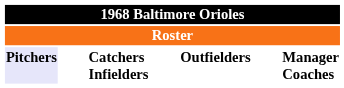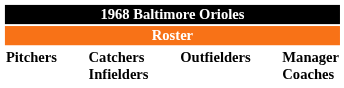(31, 56) lavender background -> (31, 56) no background
